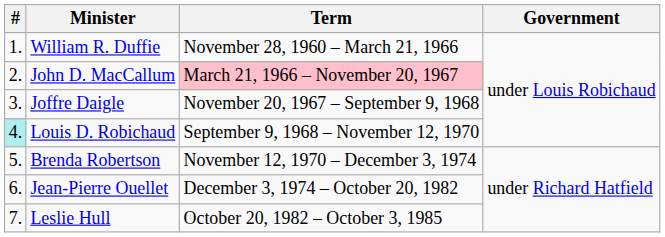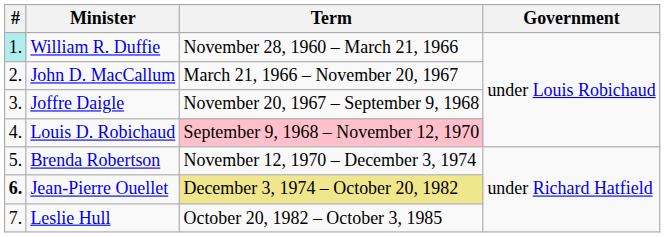(15, 47) no background -> (15, 47) paleturquoise background
(321, 75) pink background -> (321, 75) no background
(15, 132) paleturquoise background -> (15, 132) no background
(331, 132) no background -> (331, 132) pink background
(15, 189) normal -> (15, 189) bold
(321, 189) no background -> (321, 189) khaki background
